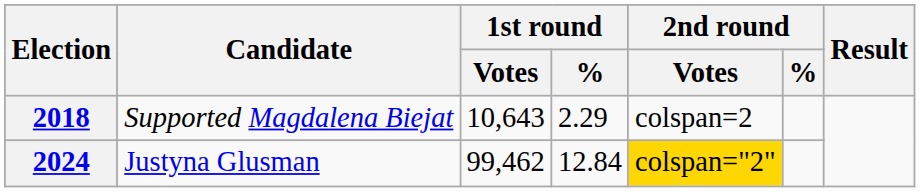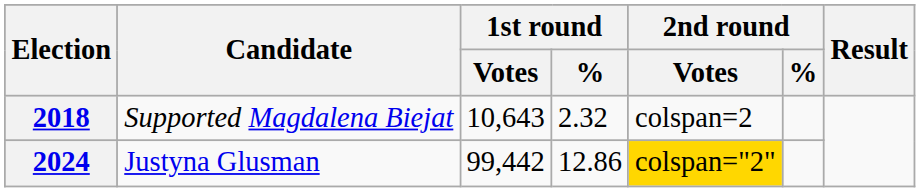(583, 117) 2.29 -> (583, 117) 2.32
(506, 162) 99,462 -> (506, 162) 99,442
(590, 162) 12.84 -> (590, 162) 12.86
